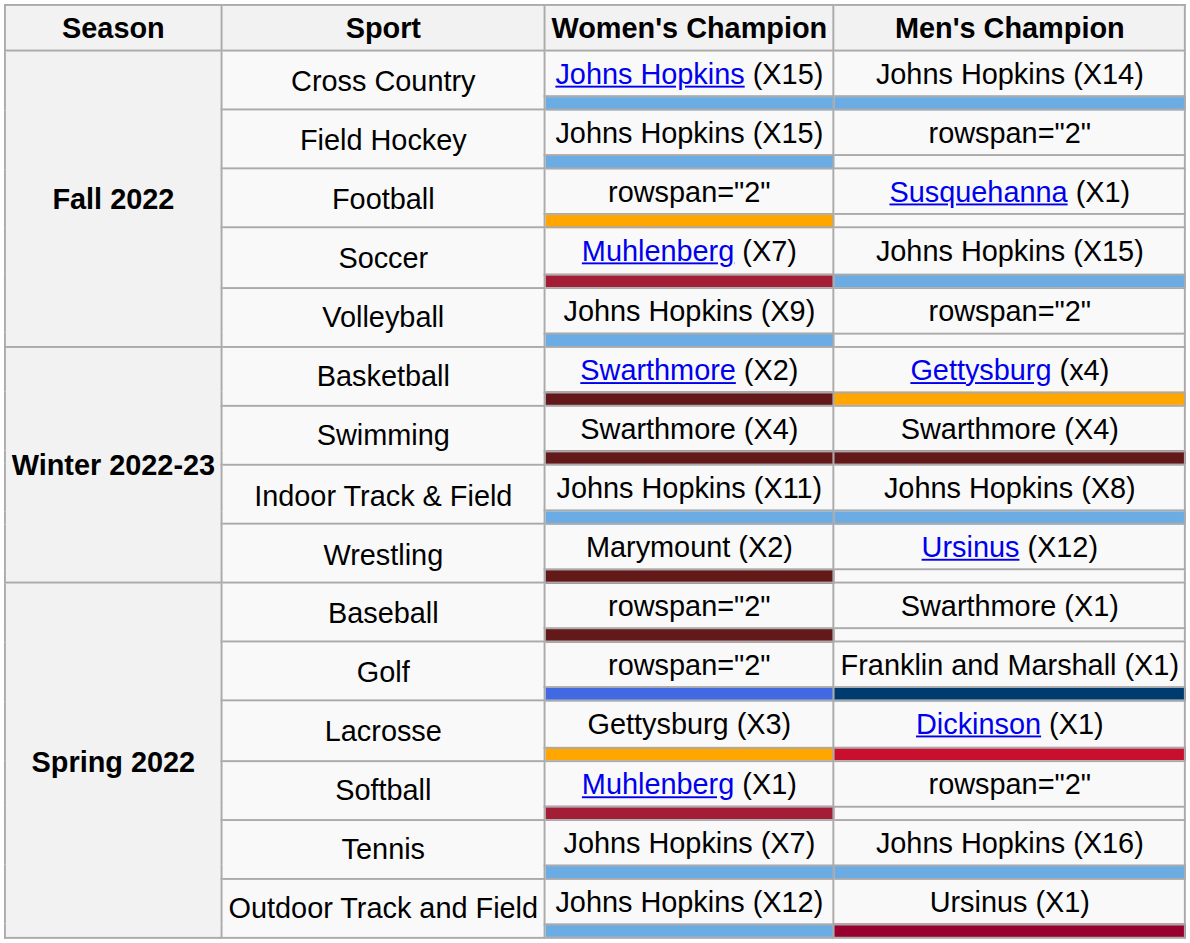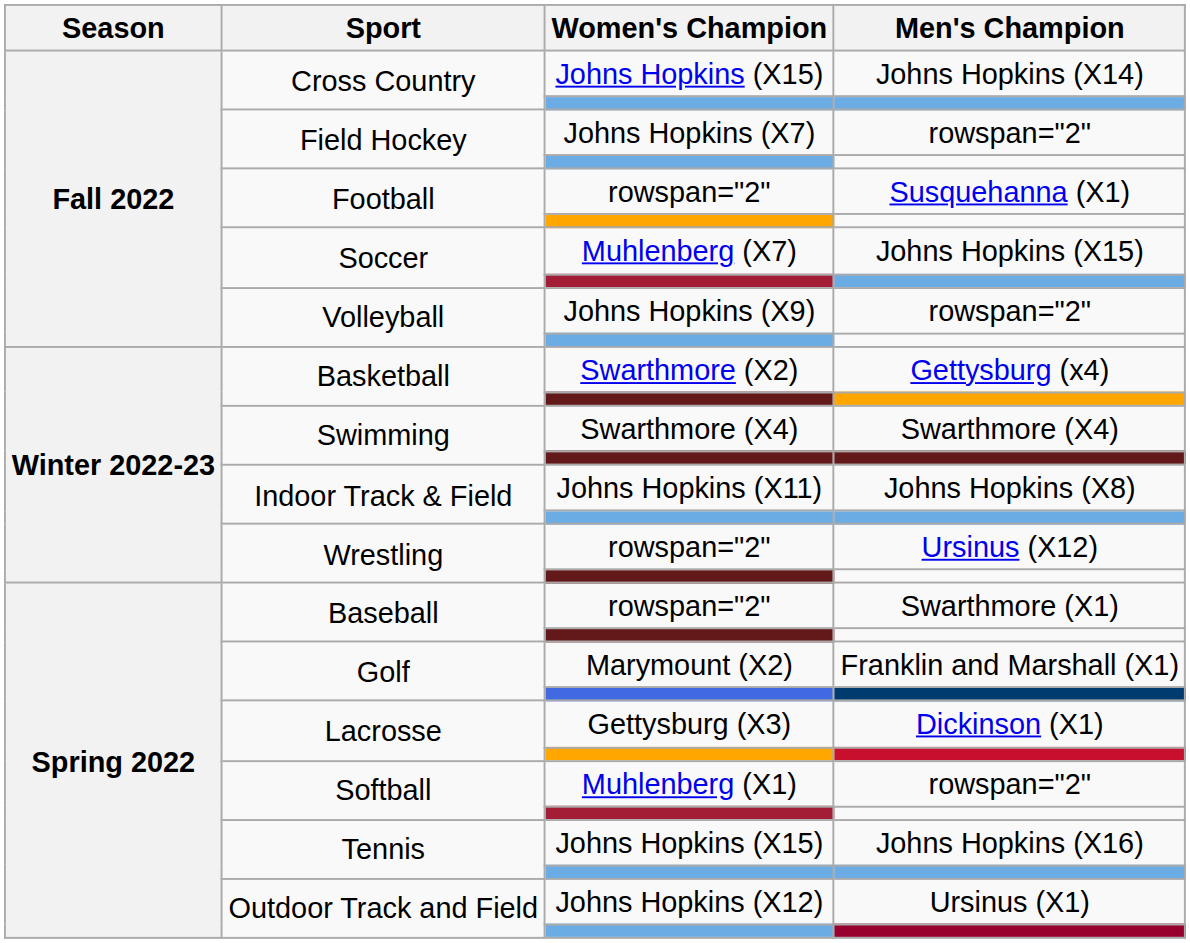(689, 133) Johns Hopkins (X15) -> (689, 133) Johns Hopkins (X7)
(689, 547) Marymount (X2) -> (689, 547) rowspan="2"
(689, 665) rowspan="2" -> (689, 665) Marymount (X2)
(689, 843) Johns Hopkins (X7) -> (689, 843) Johns Hopkins (X15)
